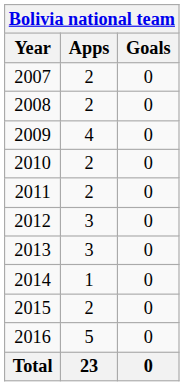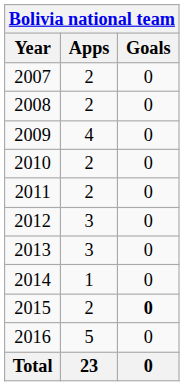(148, 308) normal -> (148, 308) bold
